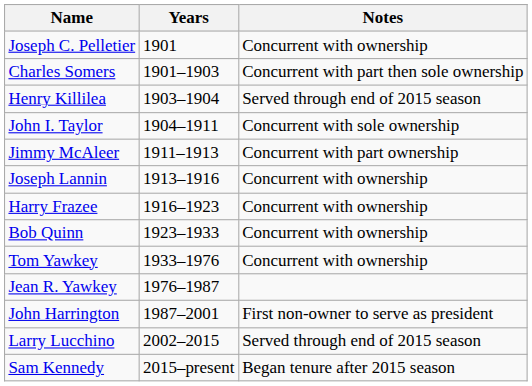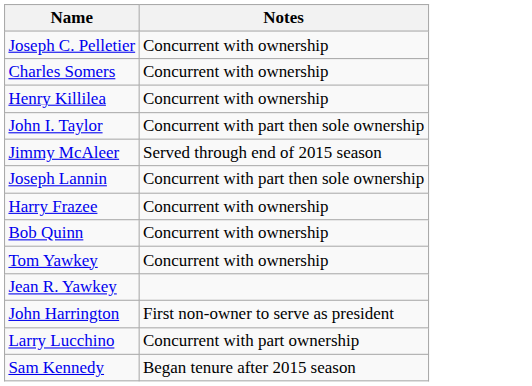- column: (189, 17)
(383, 71) Concurrent with part then sole ownership -> (236, 71) Concurrent with ownership
(362, 98) Served through end of 2015 season -> (236, 98) Concurrent with ownership
(351, 125) Concurrent with sole ownership -> (284, 125) Concurrent with part then sole ownership
(350, 152) Concurrent with part ownership -> (262, 152) Served through end of 2015 season
(335, 179) Concurrent with ownership -> (284, 179) Concurrent with part then sole ownership
(362, 340) Served through end of 2015 season -> (251, 340) Concurrent with part ownership
